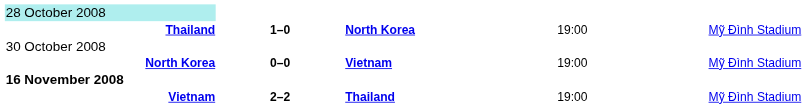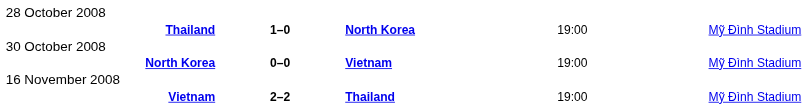(56, 12) paleturquoise background -> (56, 12) no background
(65, 80) bold -> (63, 80) normal
